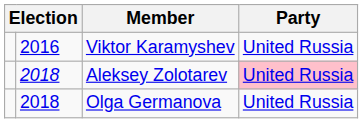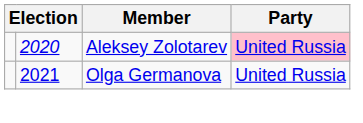- row: (160, 46)
(40, 74) 2018 -> (40, 46) 2020
(40, 103) 2018 -> (40, 74) 2021
